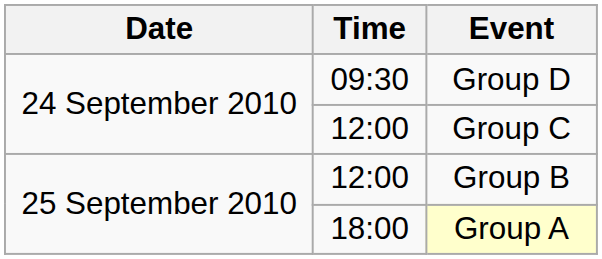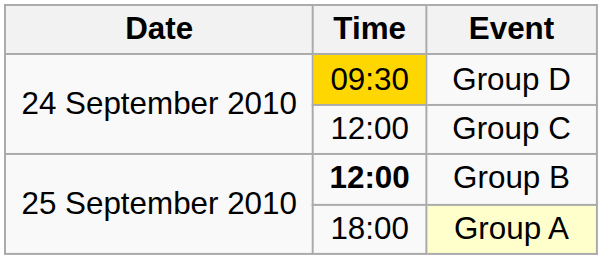(370, 79) no background -> (370, 79) gold background
(370, 178) normal -> (370, 178) bold
